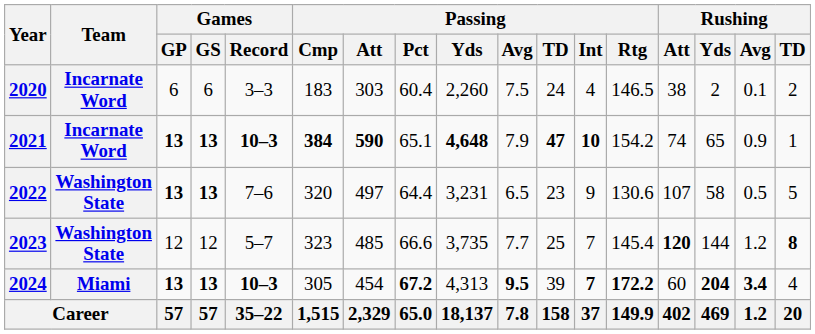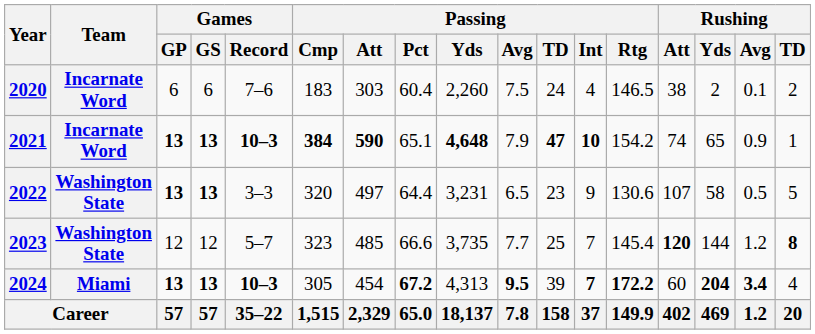(259, 89) 3–3 -> (259, 89) 7–6
(259, 192) 7–6 -> (259, 192) 3–3
